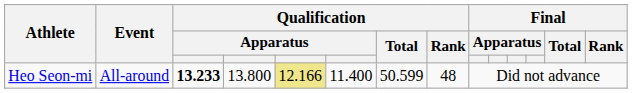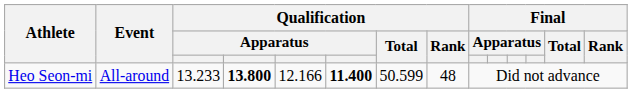(198, 75) bold -> (198, 75) normal
(249, 75) normal -> (249, 75) bold
(300, 75) khaki background -> (300, 75) no background
(351, 75) normal -> (351, 75) bold
